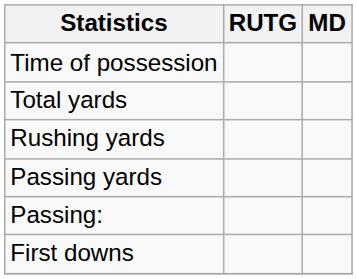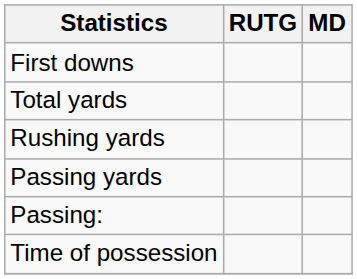rows swapped: (72, 253) <-> (114, 62)
